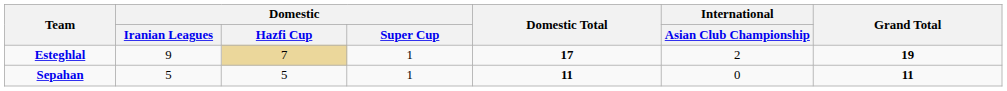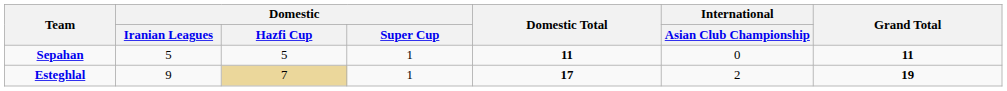rows swapped: (60, 55) <-> (60, 75)
